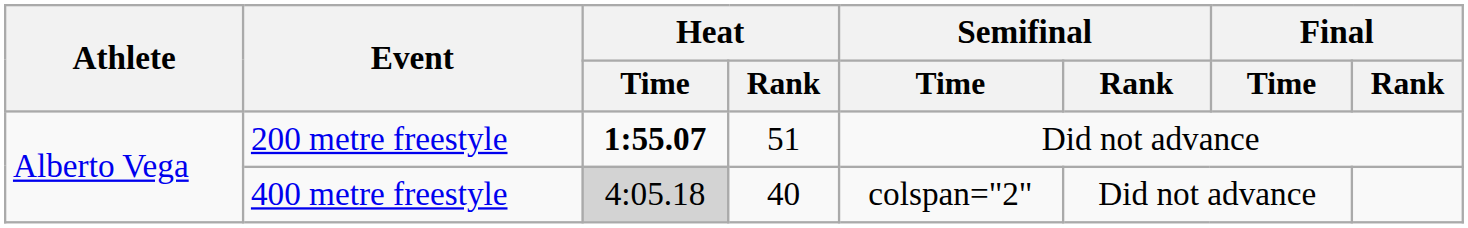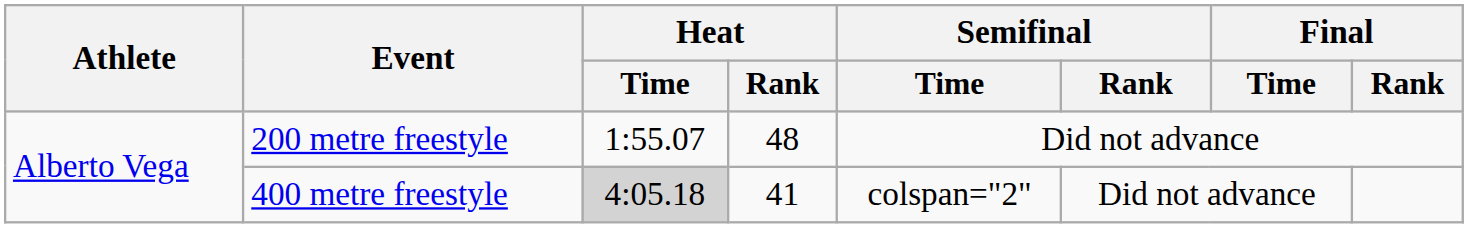(655, 139) bold -> (655, 139) normal
(784, 139) 51 -> (782, 139) 48
(784, 193) 40 -> (782, 193) 41
